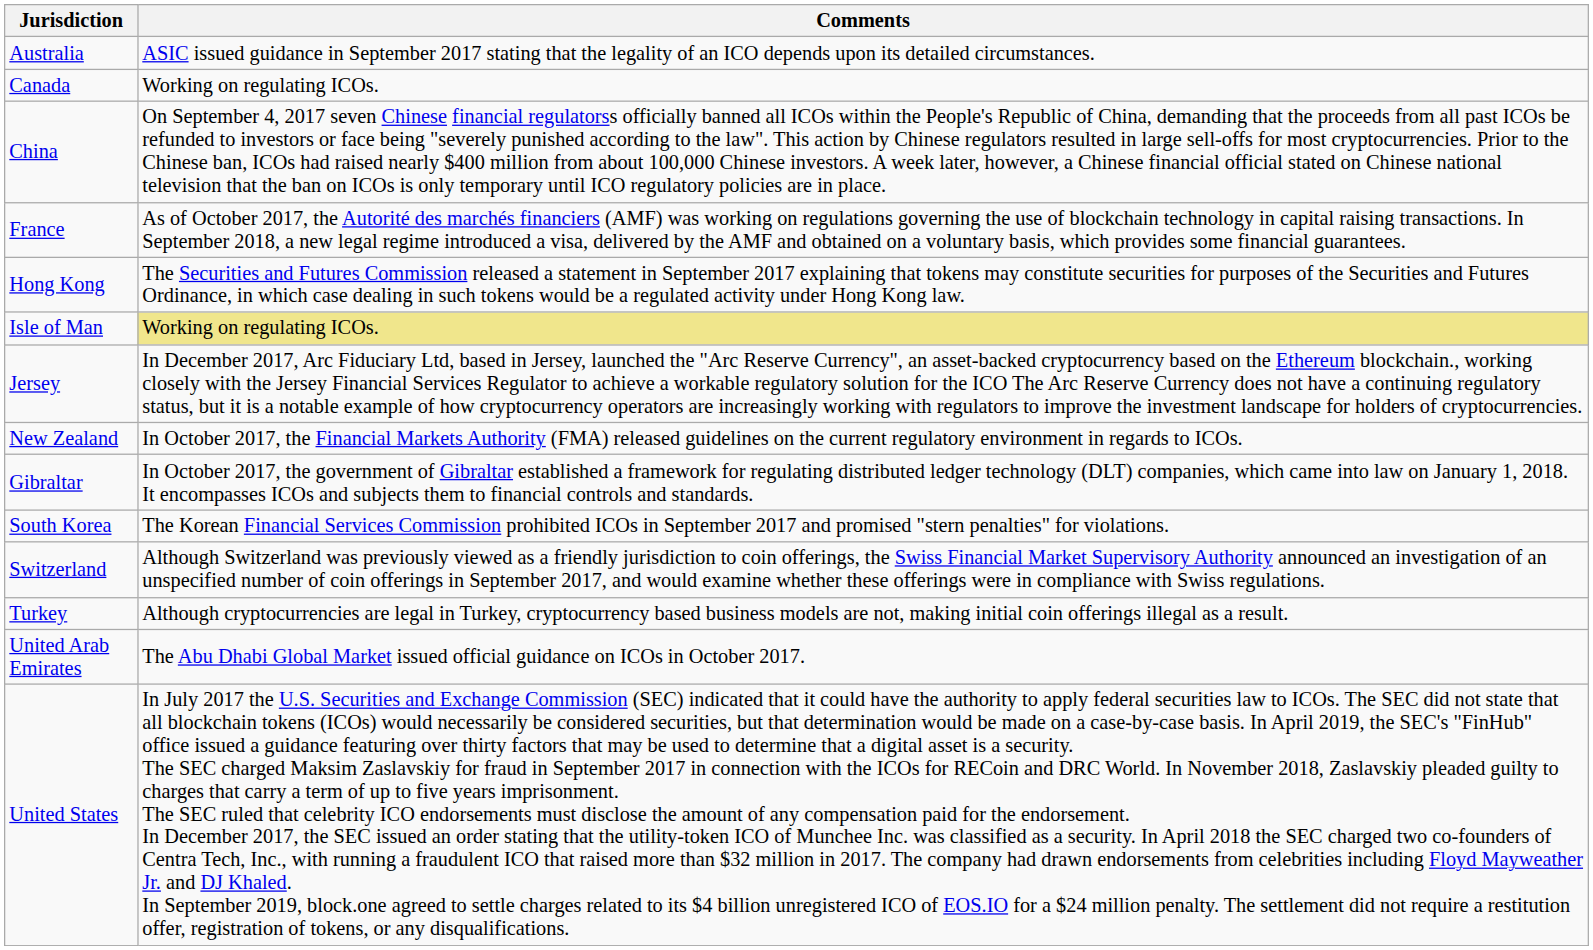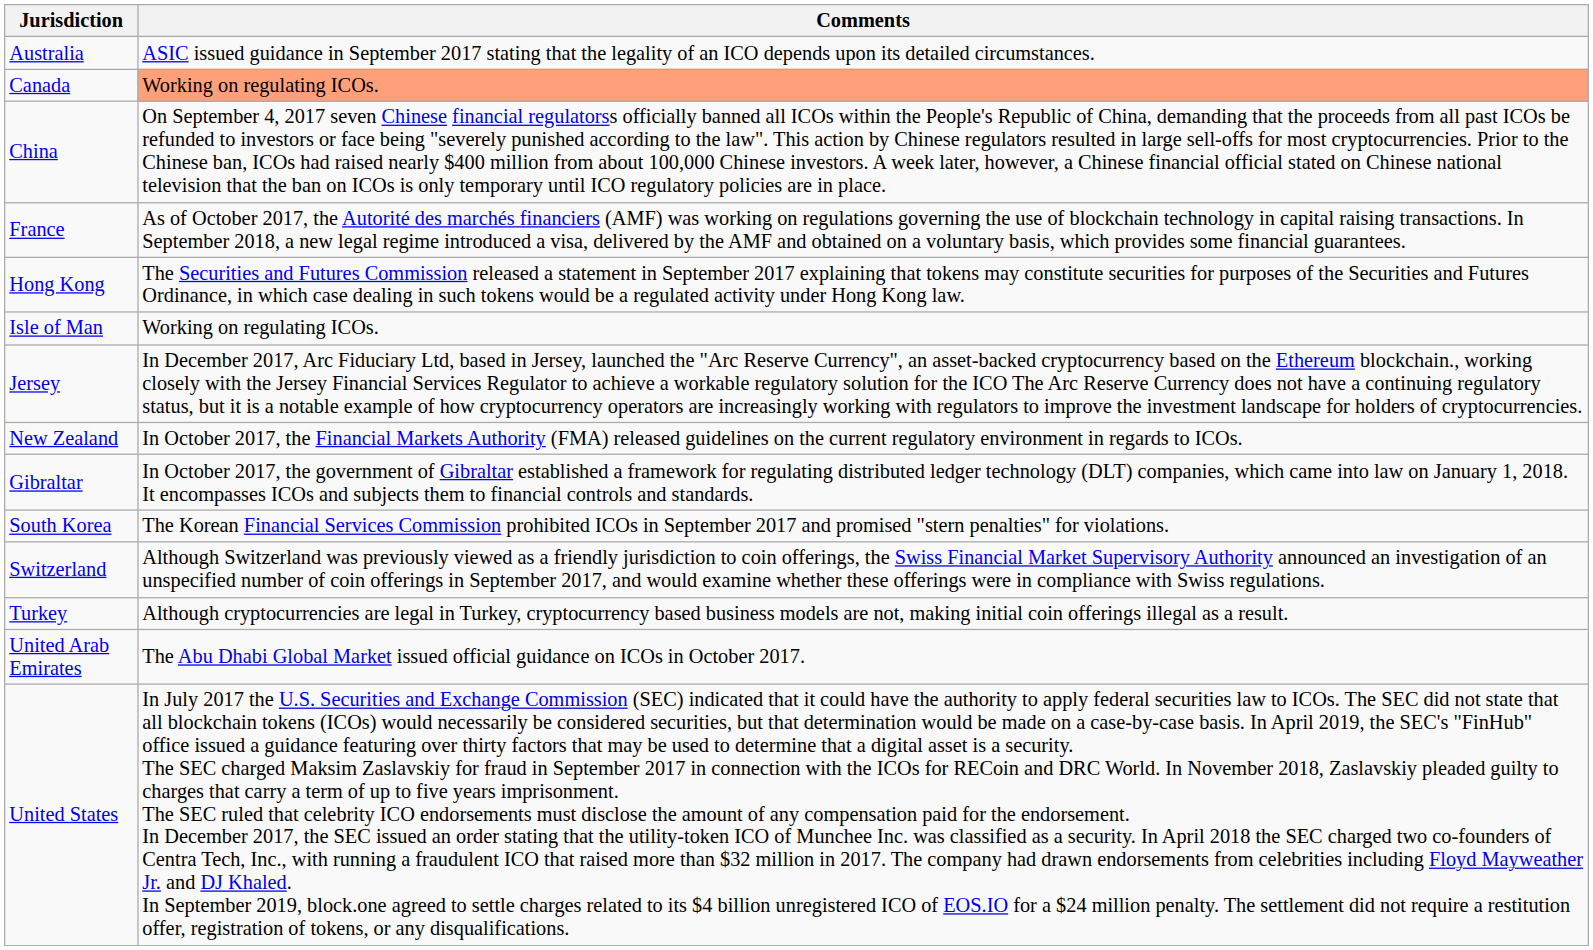(261, 85) no background -> (261, 85) lightsalmon background
(261, 328) khaki background -> (261, 328) no background
